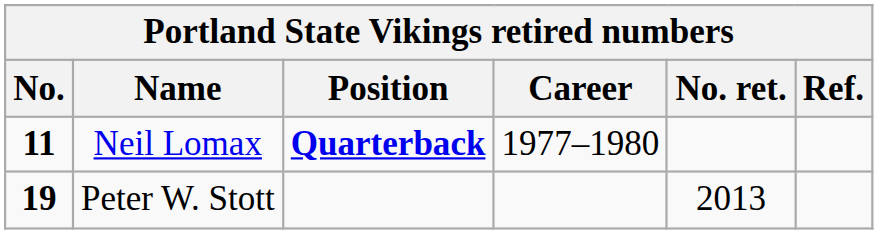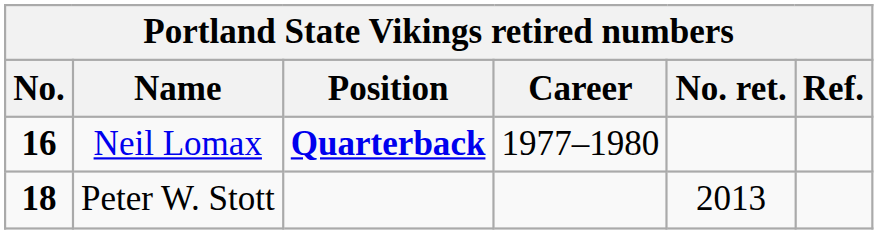(39, 143) 11 -> (39, 143) 16
(39, 198) 19 -> (39, 198) 18
